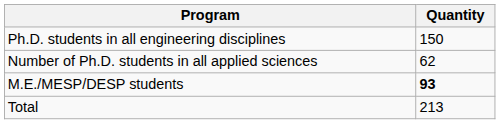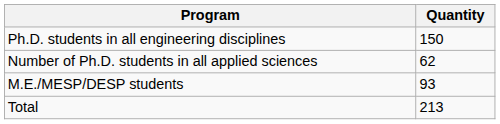(427, 84) bold -> (427, 84) normal
